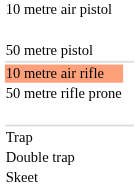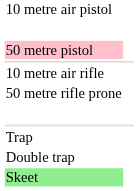(49, 50) no background -> (49, 50) pink background
(55, 73) lightsalmon background -> (55, 73) no background
(22, 177) no background -> (22, 177) lightgreen background
